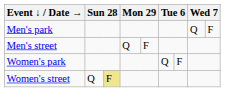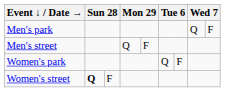(91, 78) normal -> (91, 78) bold
(109, 78) khaki background -> (109, 78) no background
